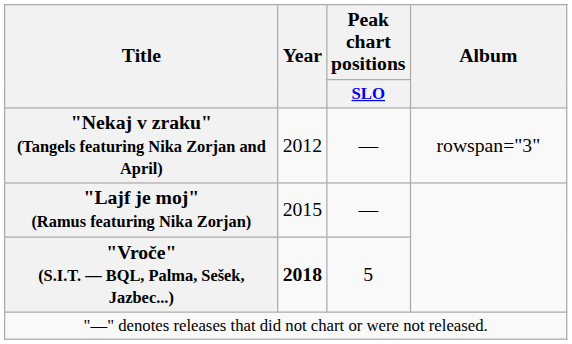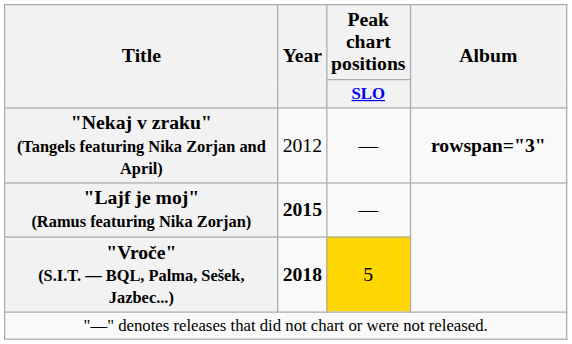(488, 145) normal -> (488, 145) bold
(302, 209) normal -> (302, 209) bold
(368, 274) no background -> (368, 274) gold background
